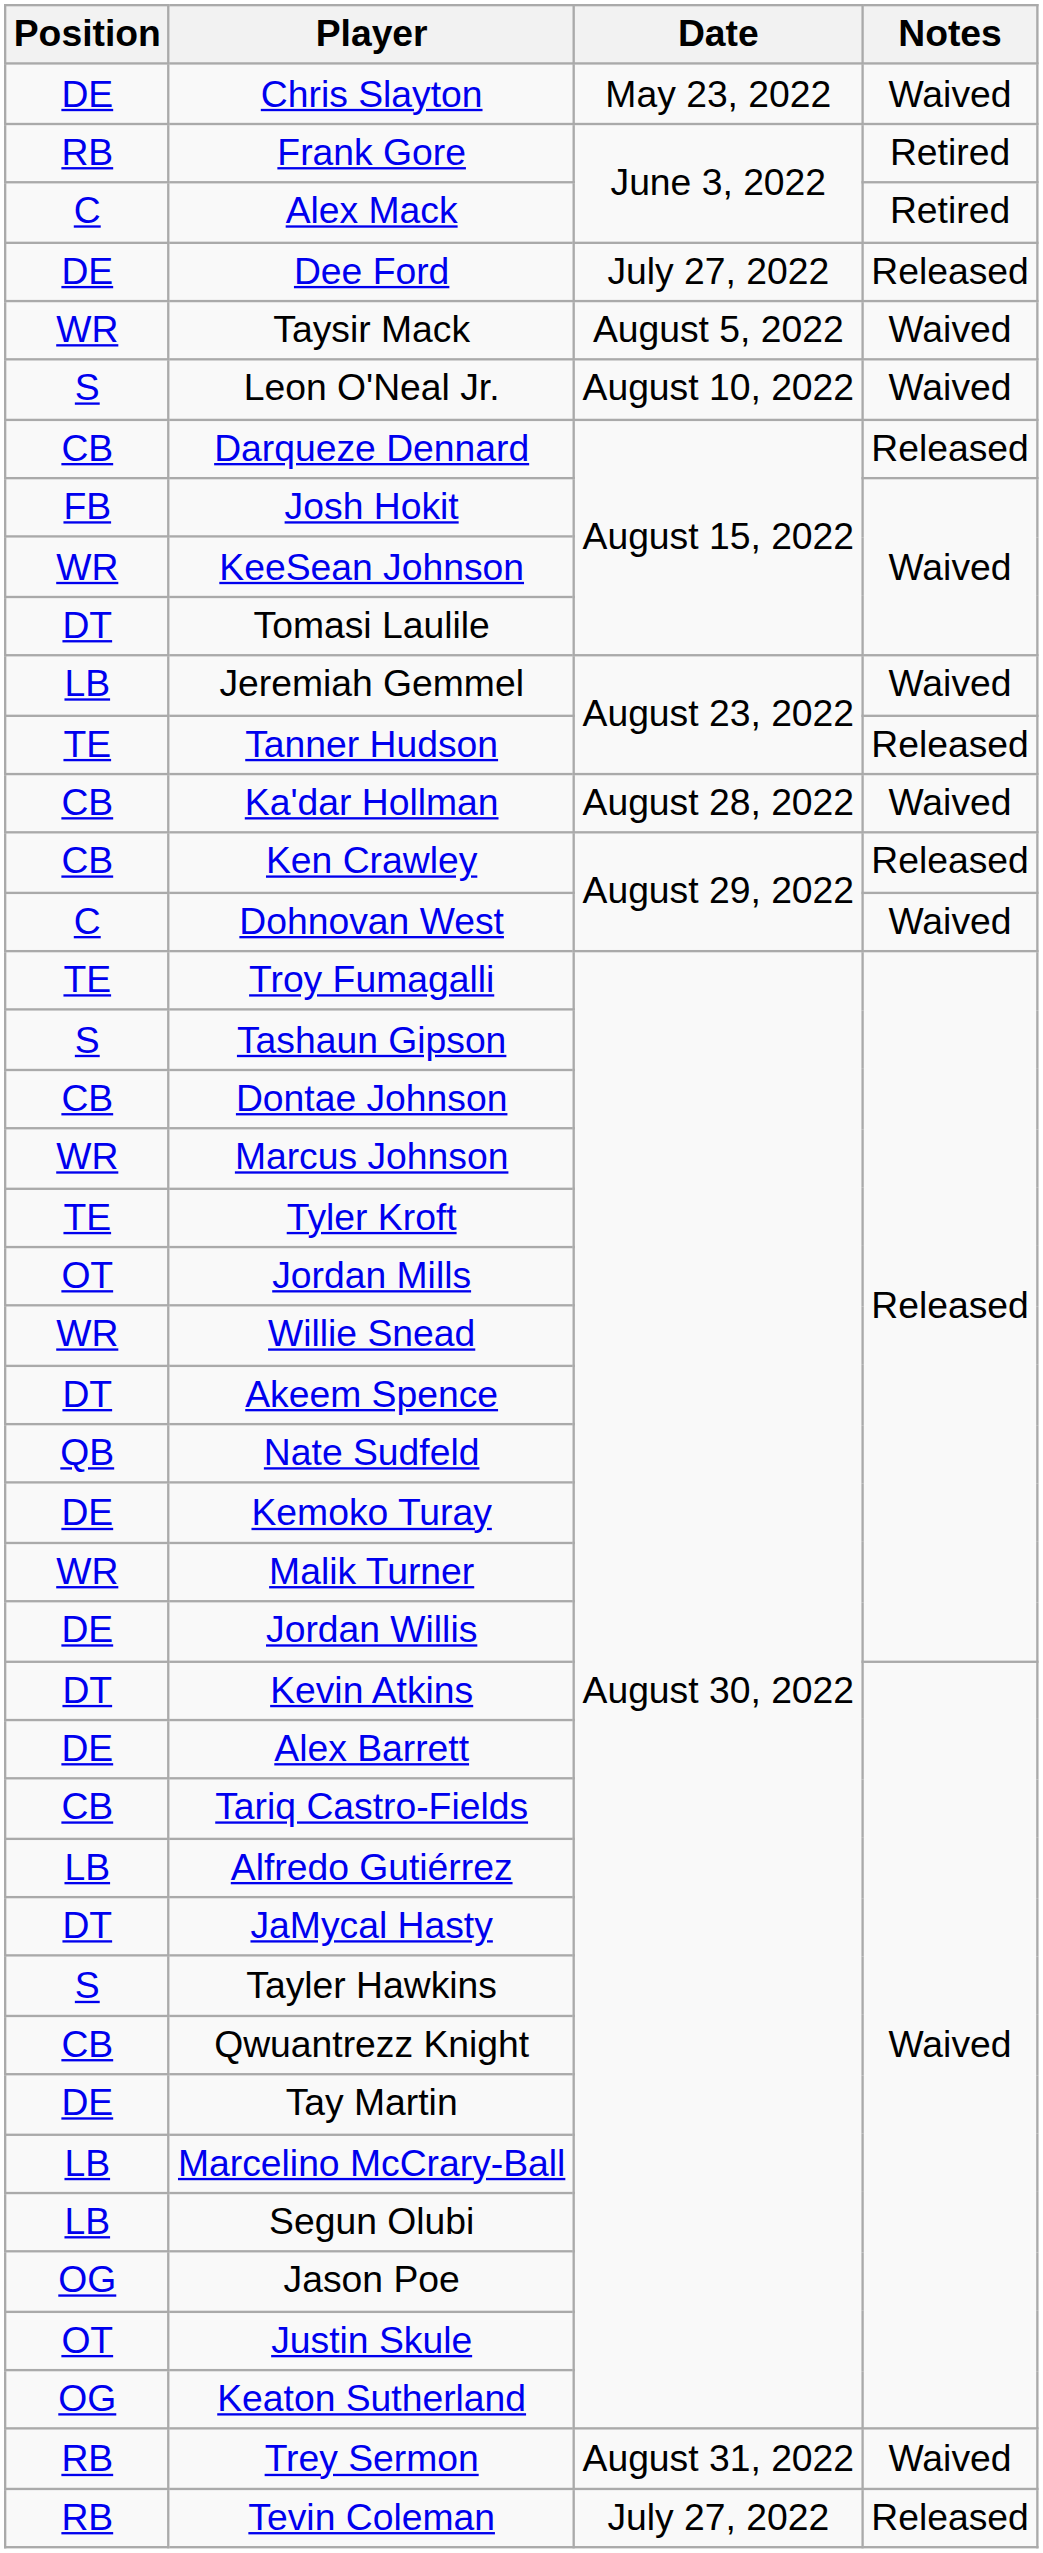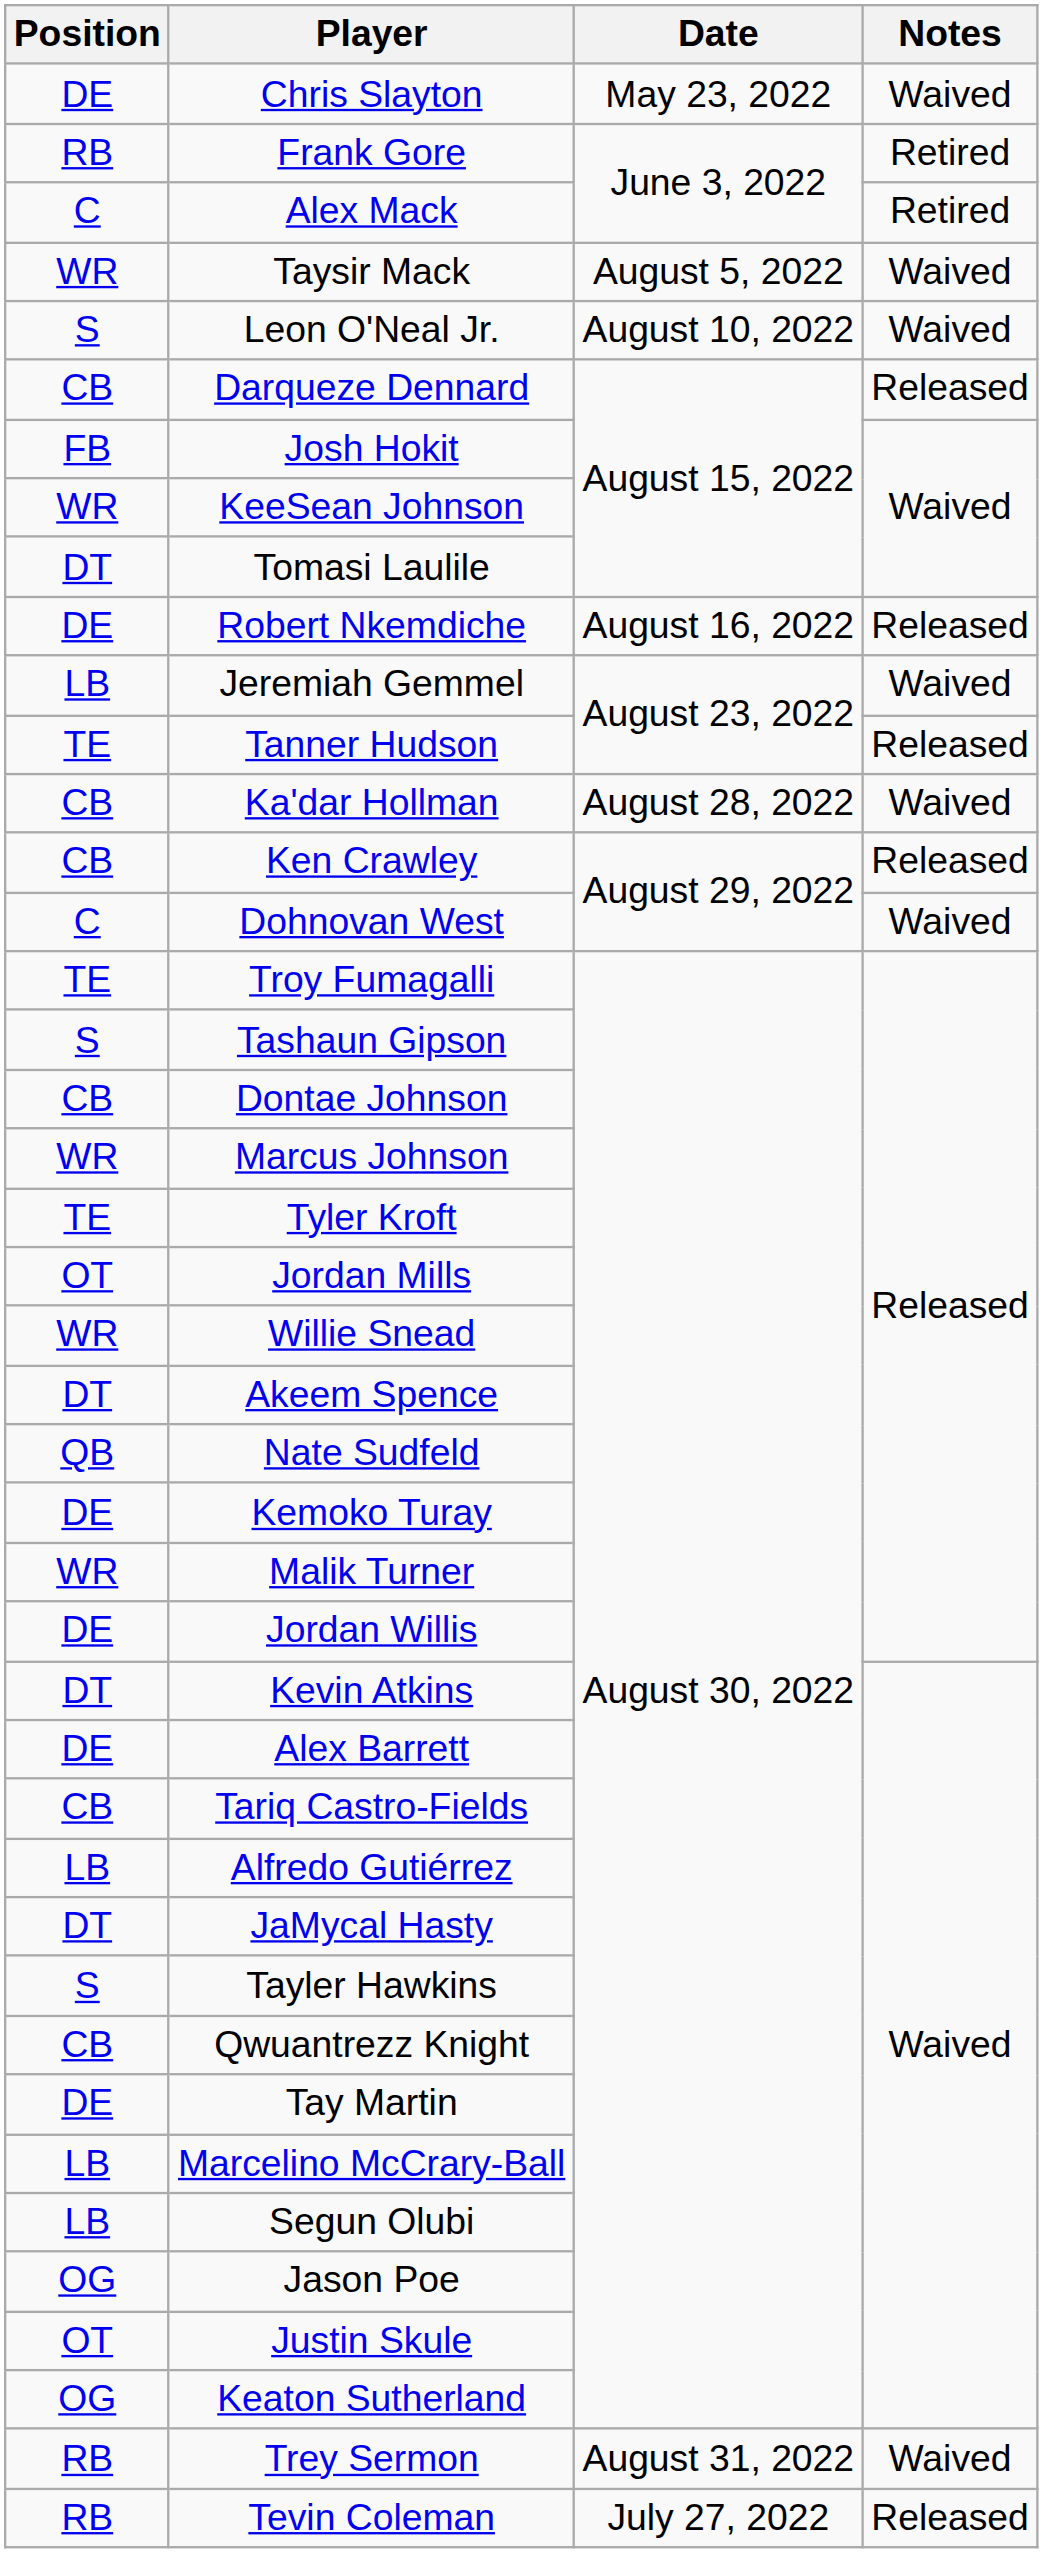- row: (372, 270)
+ row: (372, 625)
